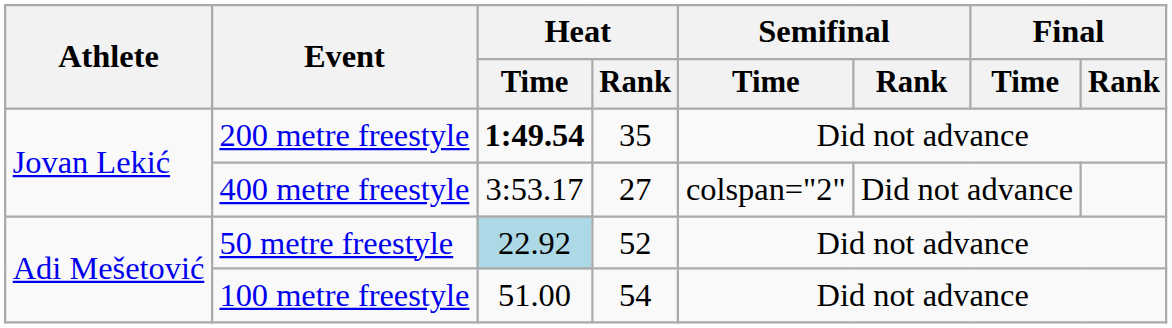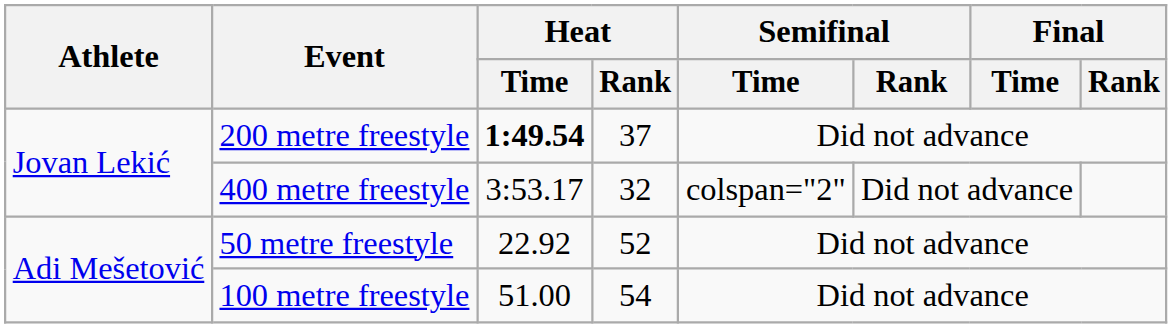(635, 135) 35 -> (635, 135) 37
(635, 189) 27 -> (635, 189) 32
(534, 242) lightblue background -> (534, 242) no background
